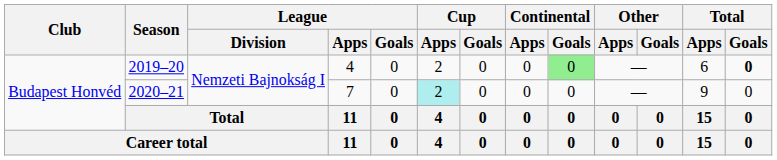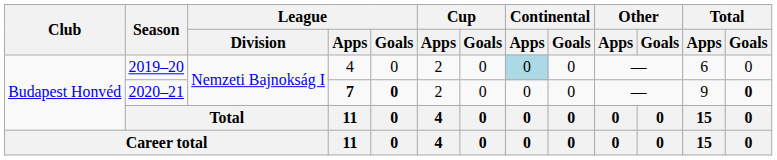(527, 67) no background -> (527, 67) lightblue background
(571, 67) lightgreen background -> (571, 67) no background
(748, 67) bold -> (748, 67) normal
(350, 92) normal -> (350, 92) bold
(394, 92) normal -> (394, 92) bold
(438, 92) paleturquoise background -> (438, 92) no background
(748, 92) normal -> (748, 92) bold
